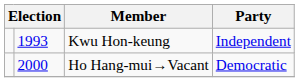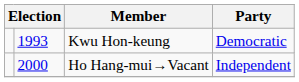(253, 40) Independent -> (251, 40) Democratic
(251, 64) Democratic -> (253, 64) Independent
